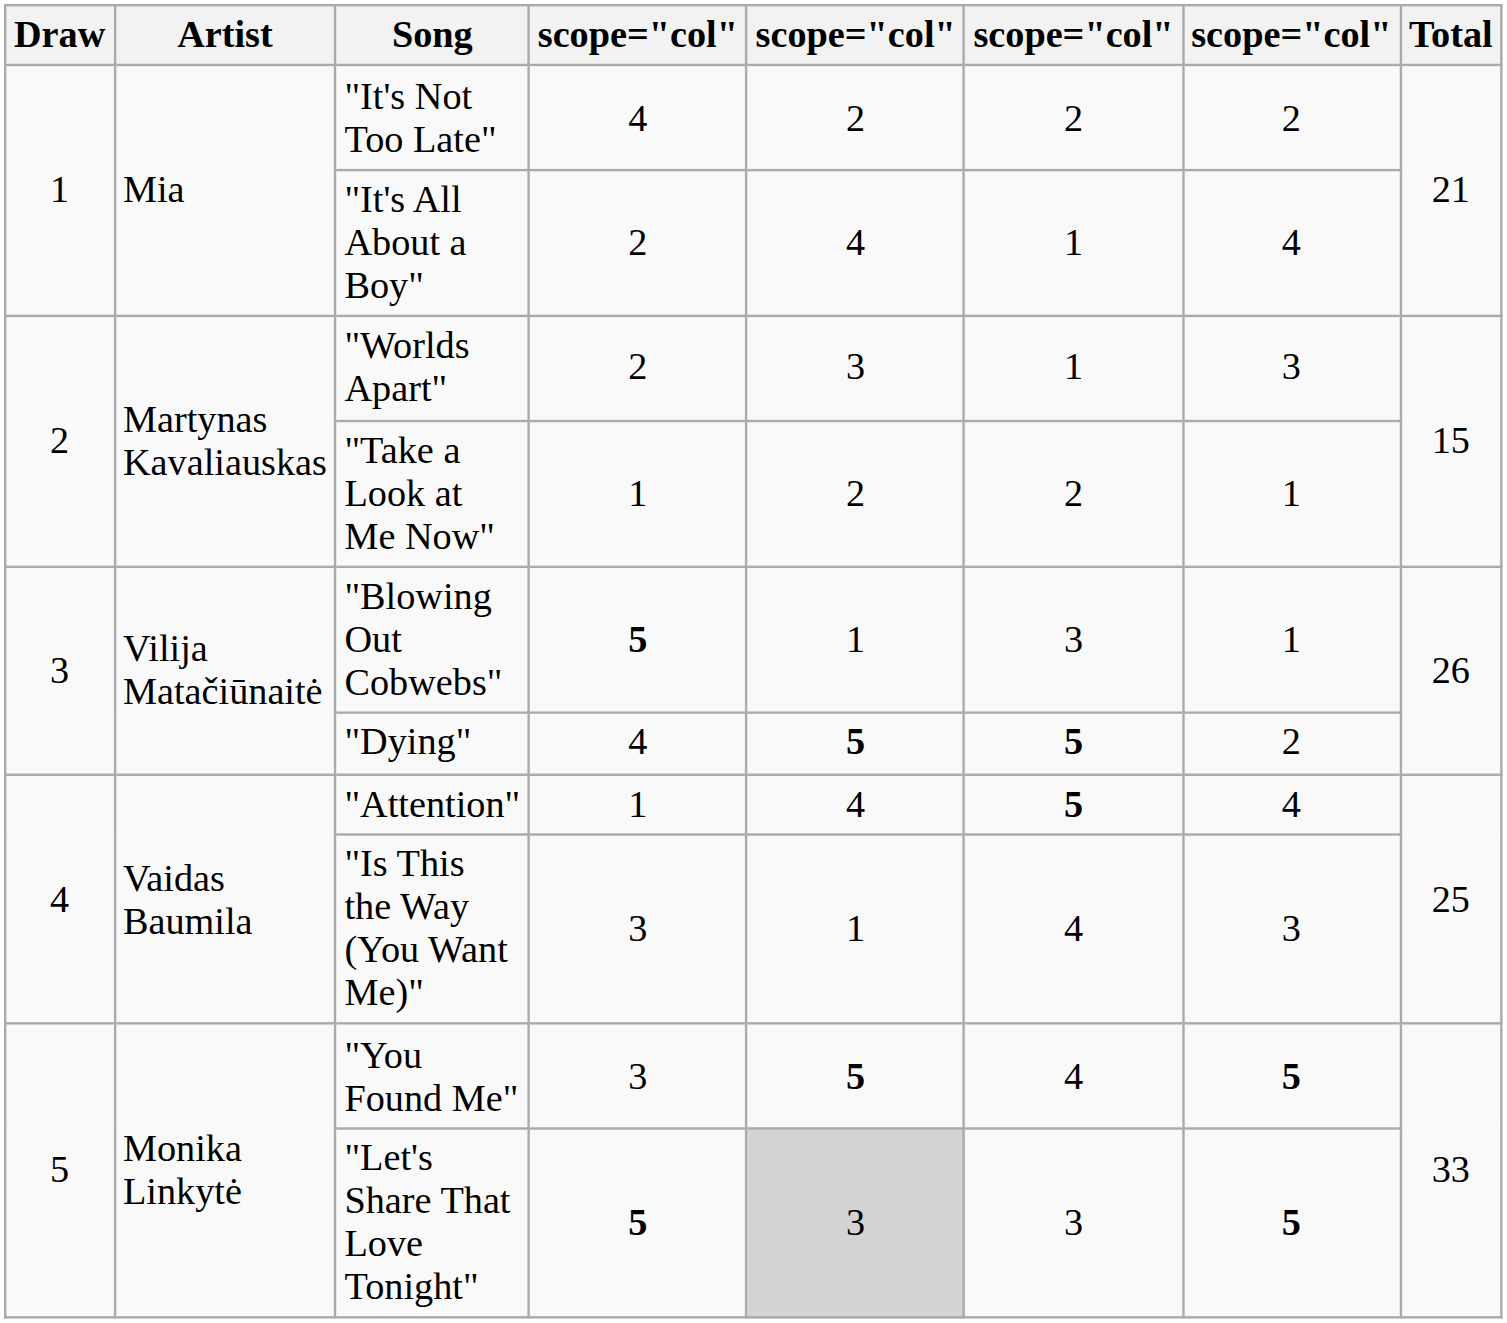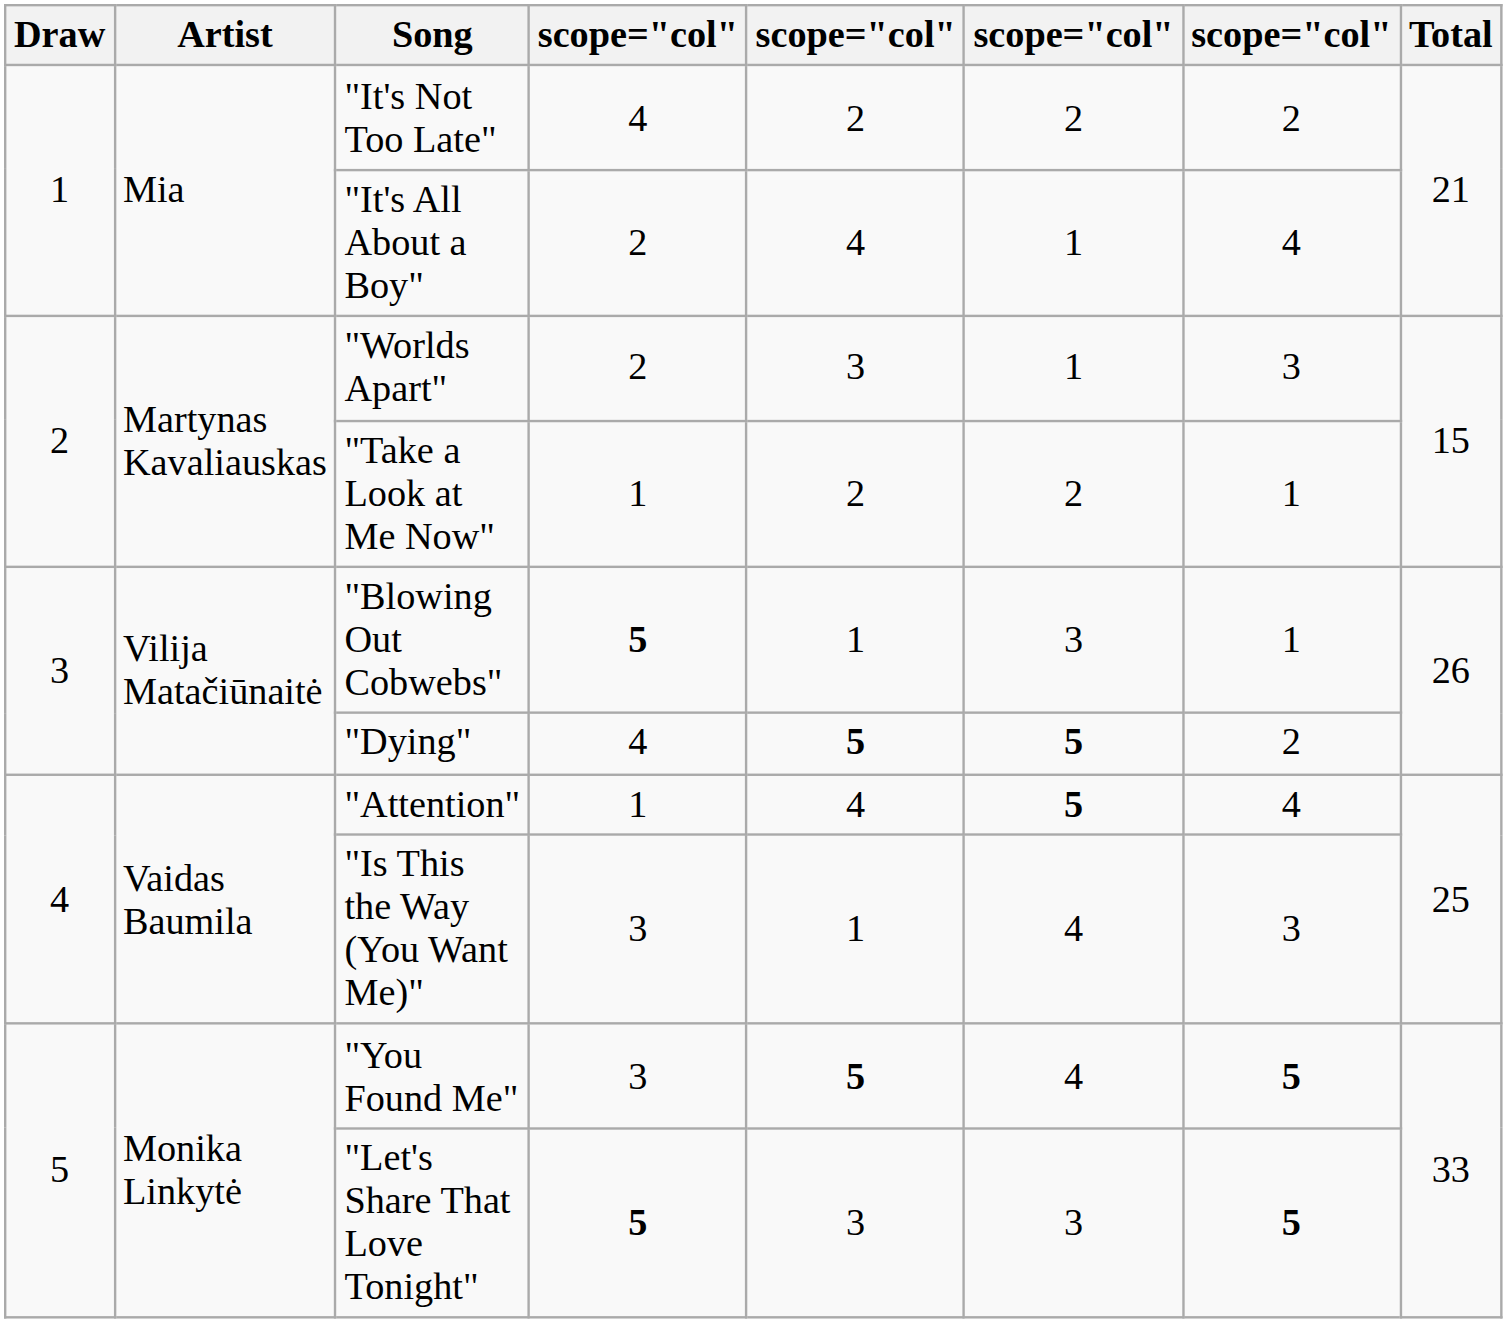(856, 1222) lightgrey background -> (856, 1222) no background
